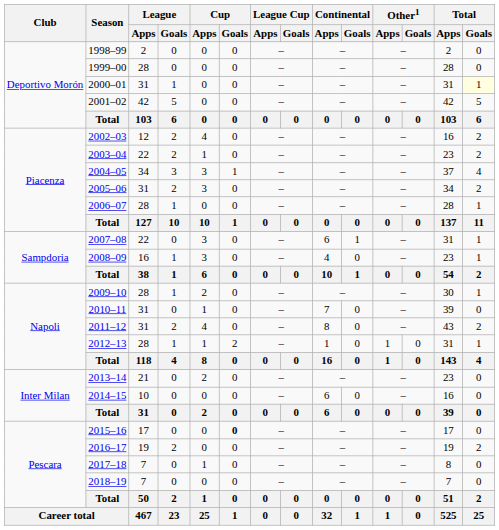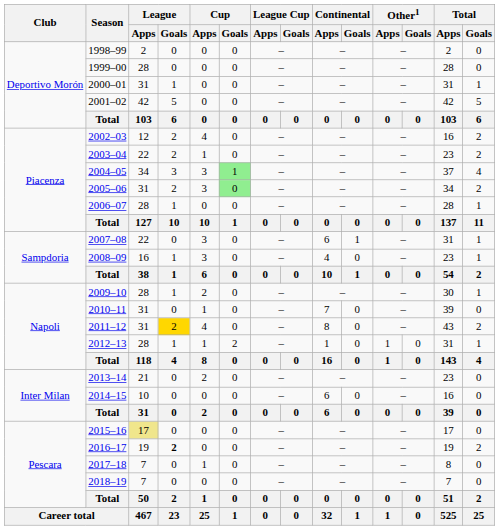(479, 85) lightyellow background -> (479, 85) no background
(235, 171) no background -> (235, 171) lightgreen background
(235, 188) no background -> (235, 188) lightgreen background
(174, 326) no background -> (174, 326) gold background
(144, 430) no background -> (144, 430) khaki background
(235, 430) bold -> (235, 430) normal
(174, 447) normal -> (174, 447) bold
